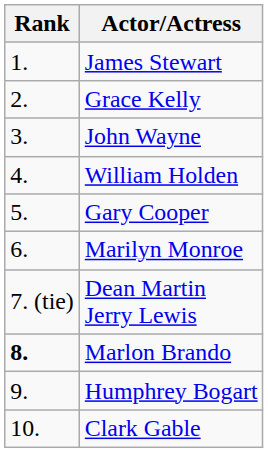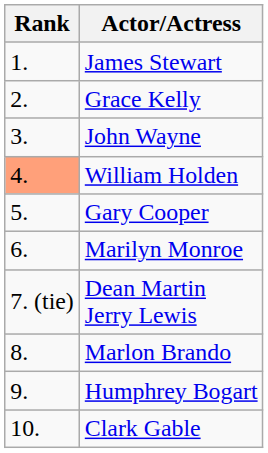(19, 174) no background -> (19, 174) lightsalmon background
(19, 352) bold -> (19, 352) normal
